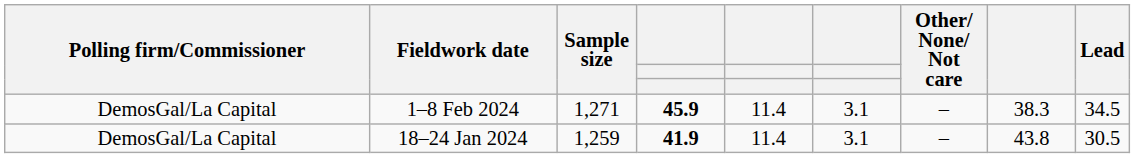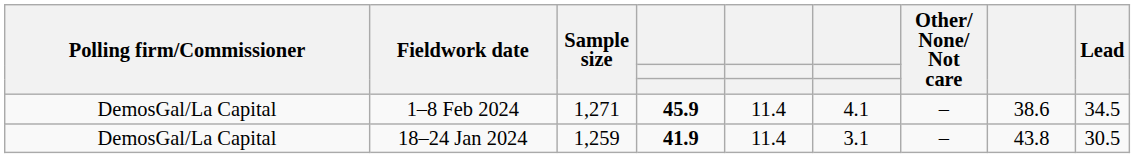(856, 109) 3.1 -> (856, 109) 4.1
(1032, 109) 38.3 -> (1032, 109) 38.6
